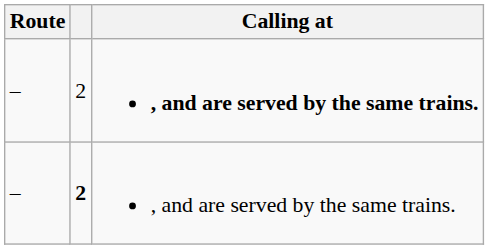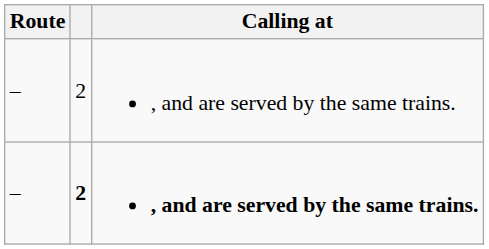(287, 103) bold -> (287, 103) normal
(287, 205) normal -> (287, 205) bold
